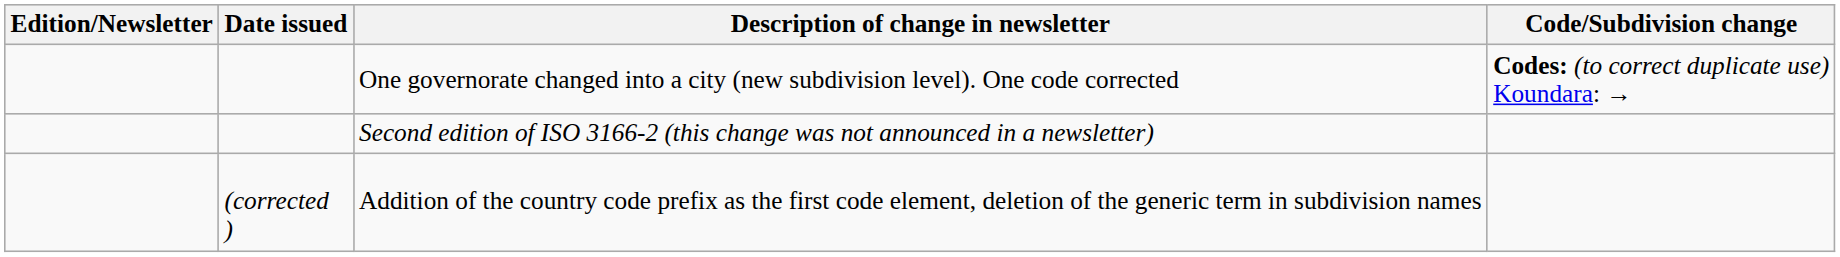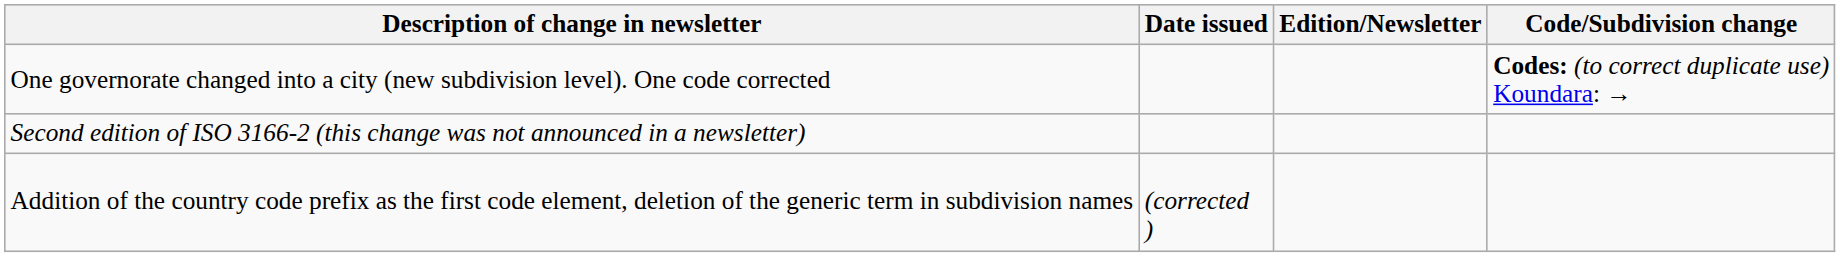columns swapped: (112, 24) <-> (920, 24)
